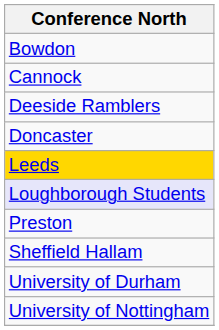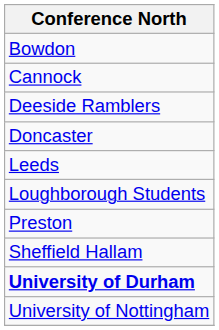(34, 164) gold background -> (34, 164) no background
(107, 194) lavender background -> (107, 194) no background
(95, 281) normal -> (102, 281) bold
